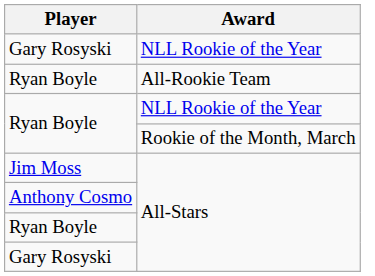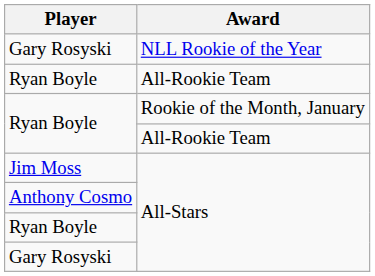(231, 108) NLL Rookie of the Year -> (253, 108) Rookie of the Month, January
(248, 138) Rookie of the Month, March -> (206, 138) All-Rookie Team
